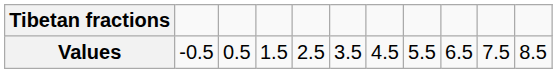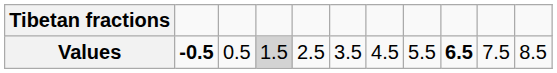(196, 52) normal -> (196, 52) bold
(274, 52) no background -> (274, 52) lightgrey background
(459, 52) normal -> (459, 52) bold
